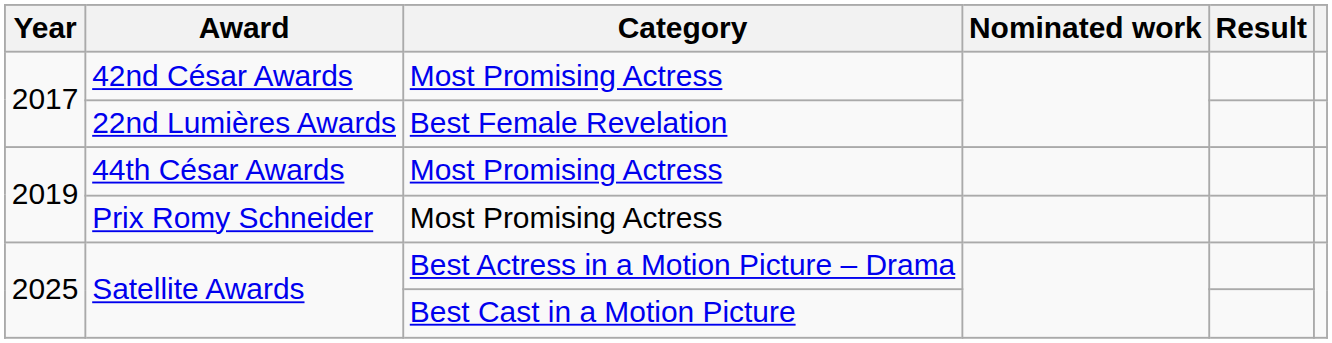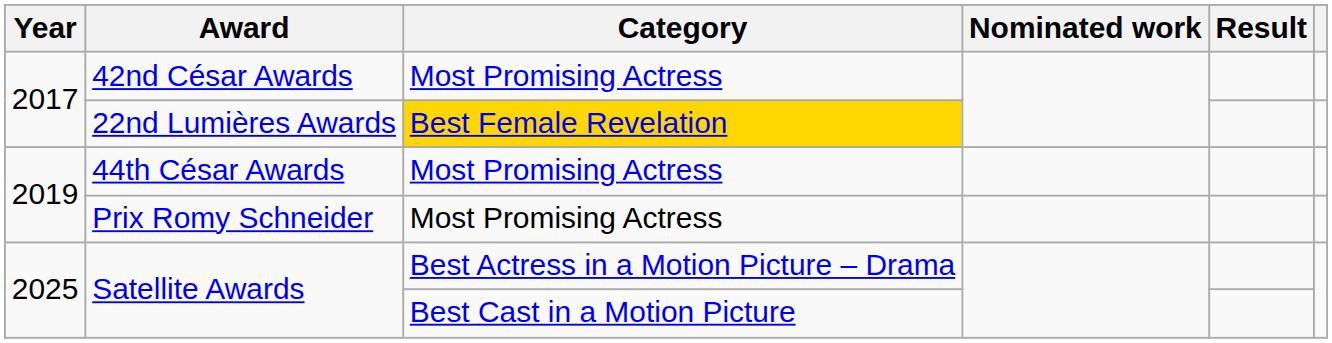(569, 123) no background -> (569, 123) gold background
